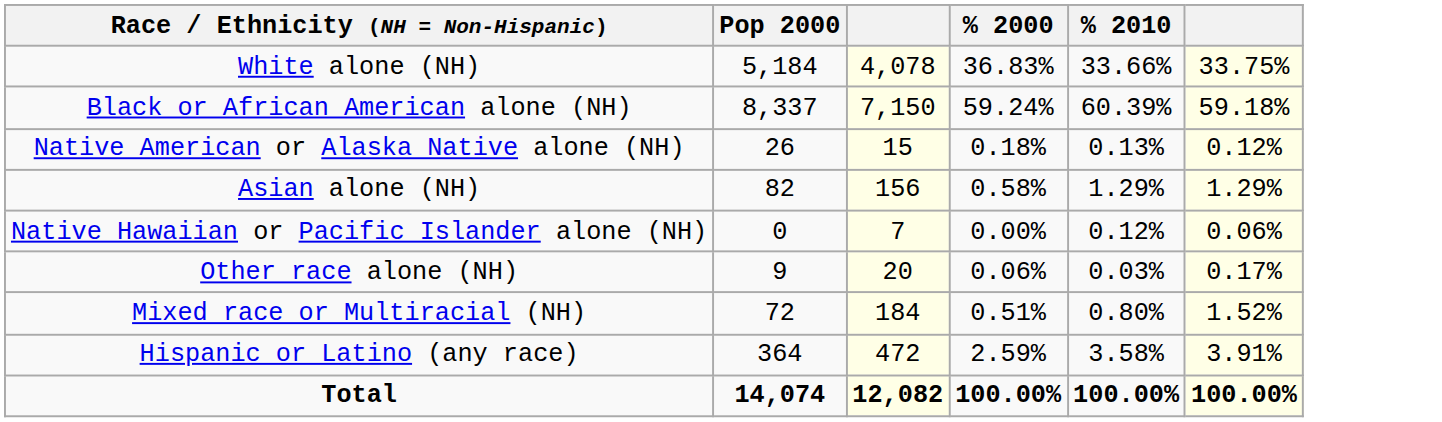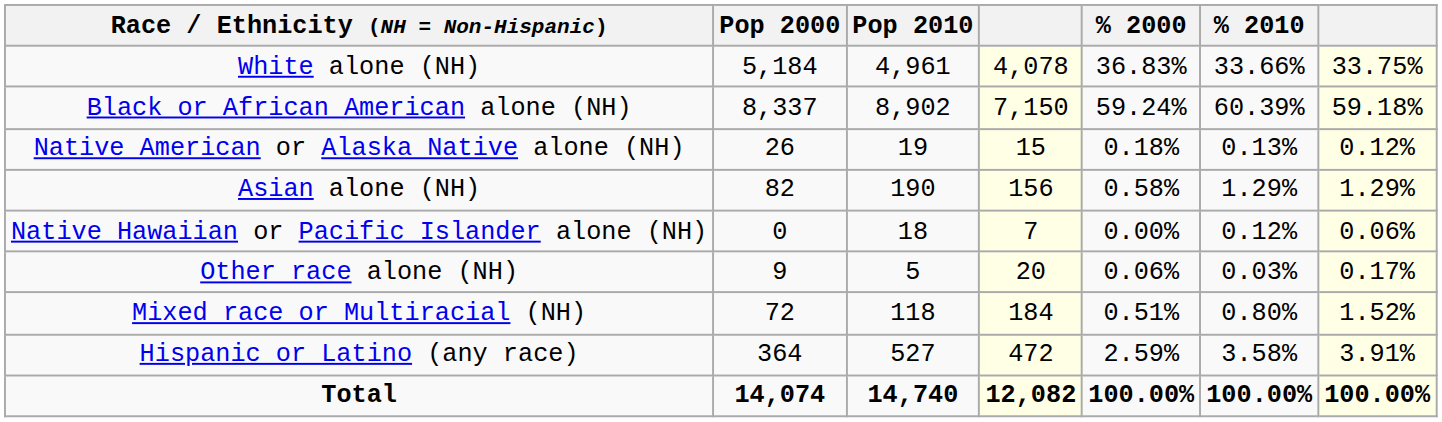+ column: (913, 26)
